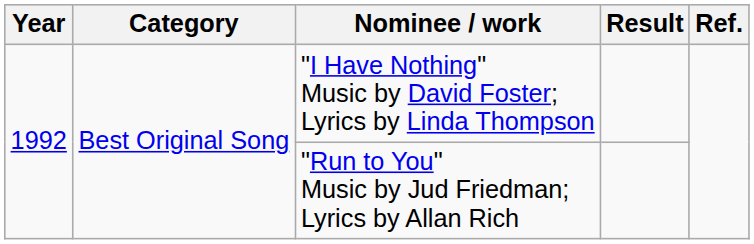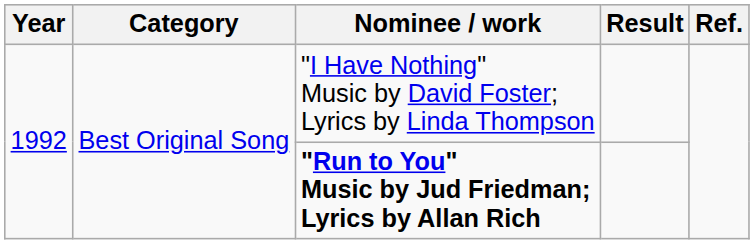(435, 190) normal -> (446, 190) bold
